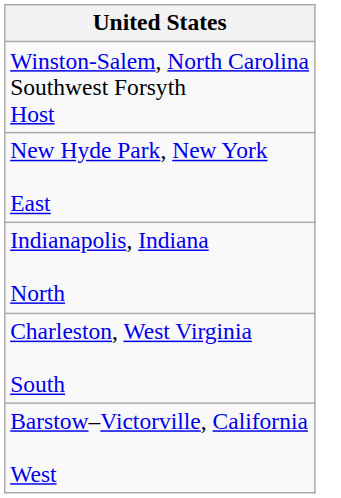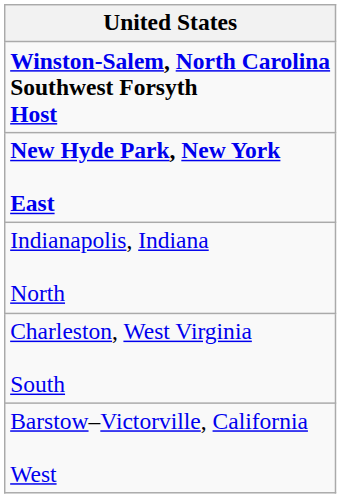(160, 86) normal -> (170, 86) bold
(139, 177) normal -> (145, 177) bold
